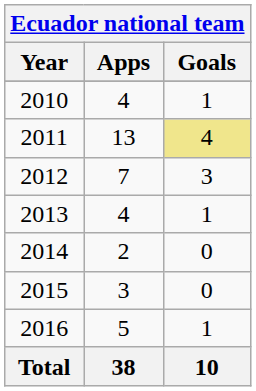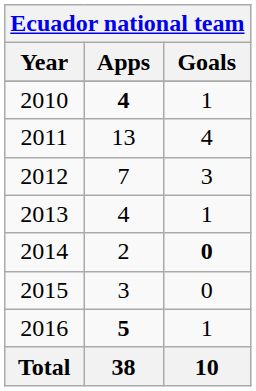(124, 99) normal -> (124, 99) bold
(207, 137) khaki background -> (207, 137) no background
(207, 251) normal -> (207, 251) bold
(124, 328) normal -> (124, 328) bold
